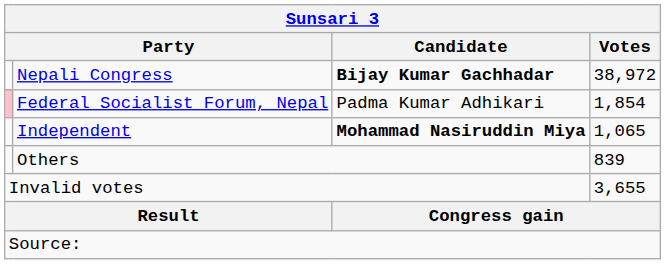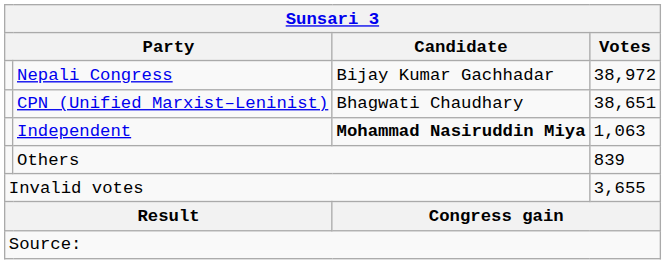(445, 75) bold -> (445, 75) normal
+ row: (173, 103)
- row: (173, 103)
(620, 131) 1,065 -> (620, 131) 1,063
